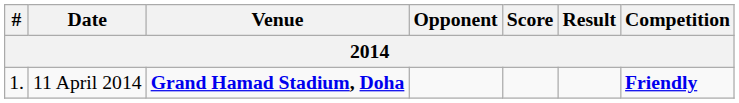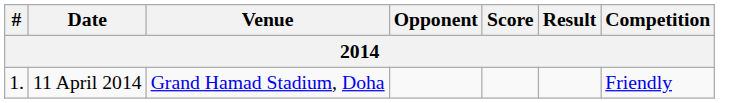(278, 82) bold -> (268, 82) normal
(661, 82) bold -> (639, 82) normal
